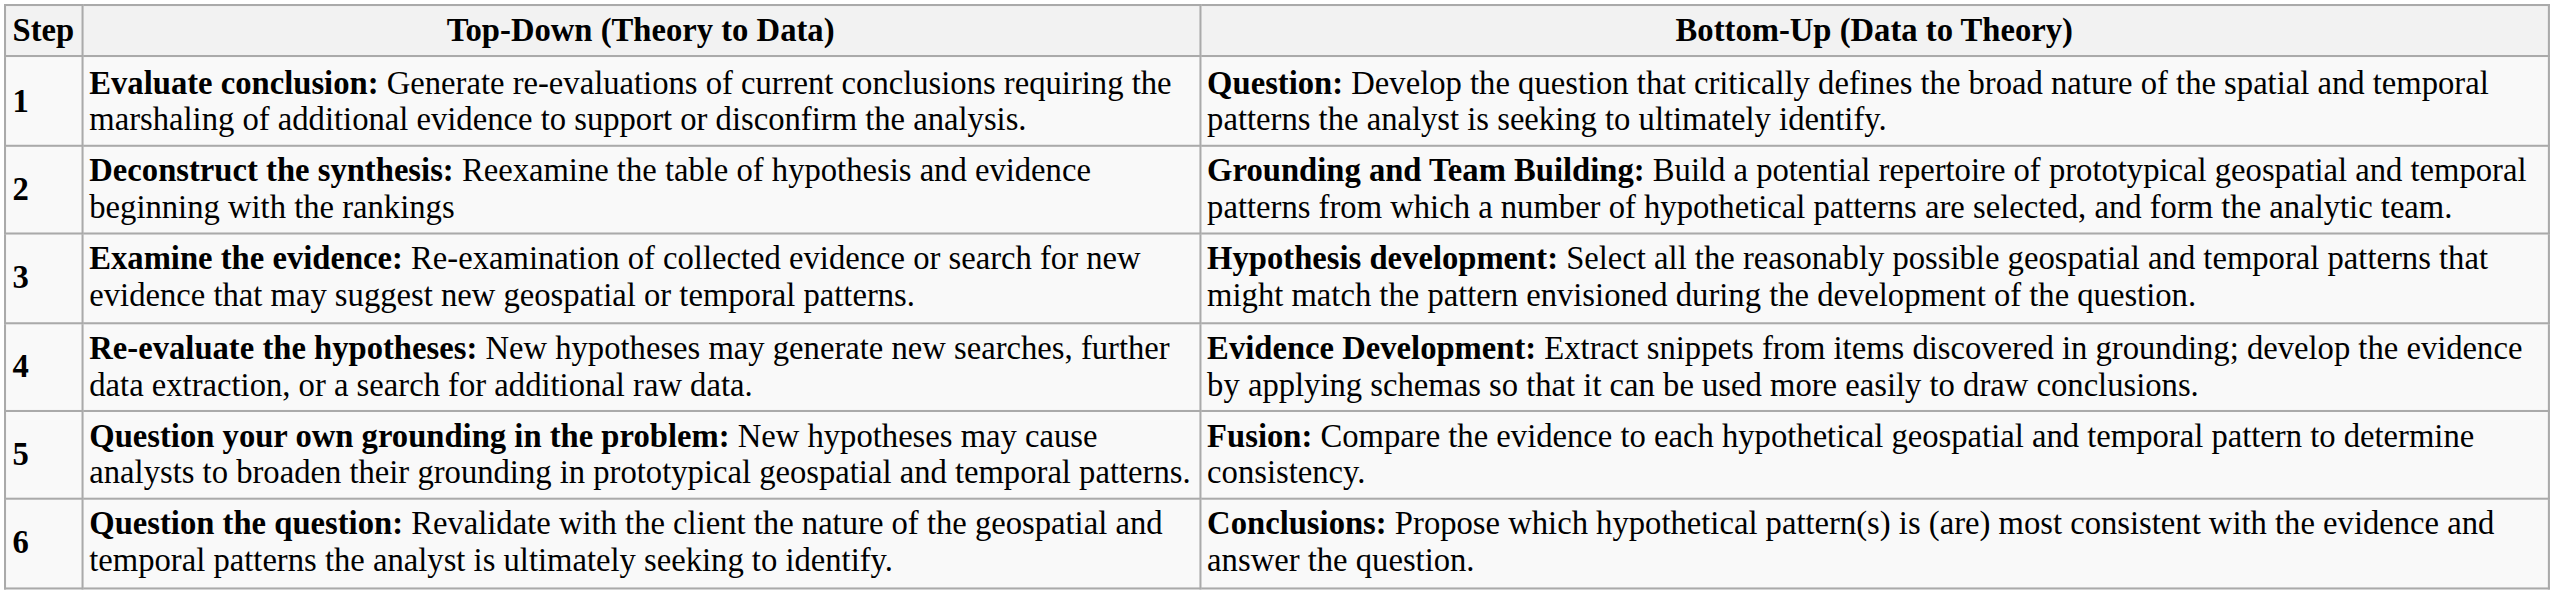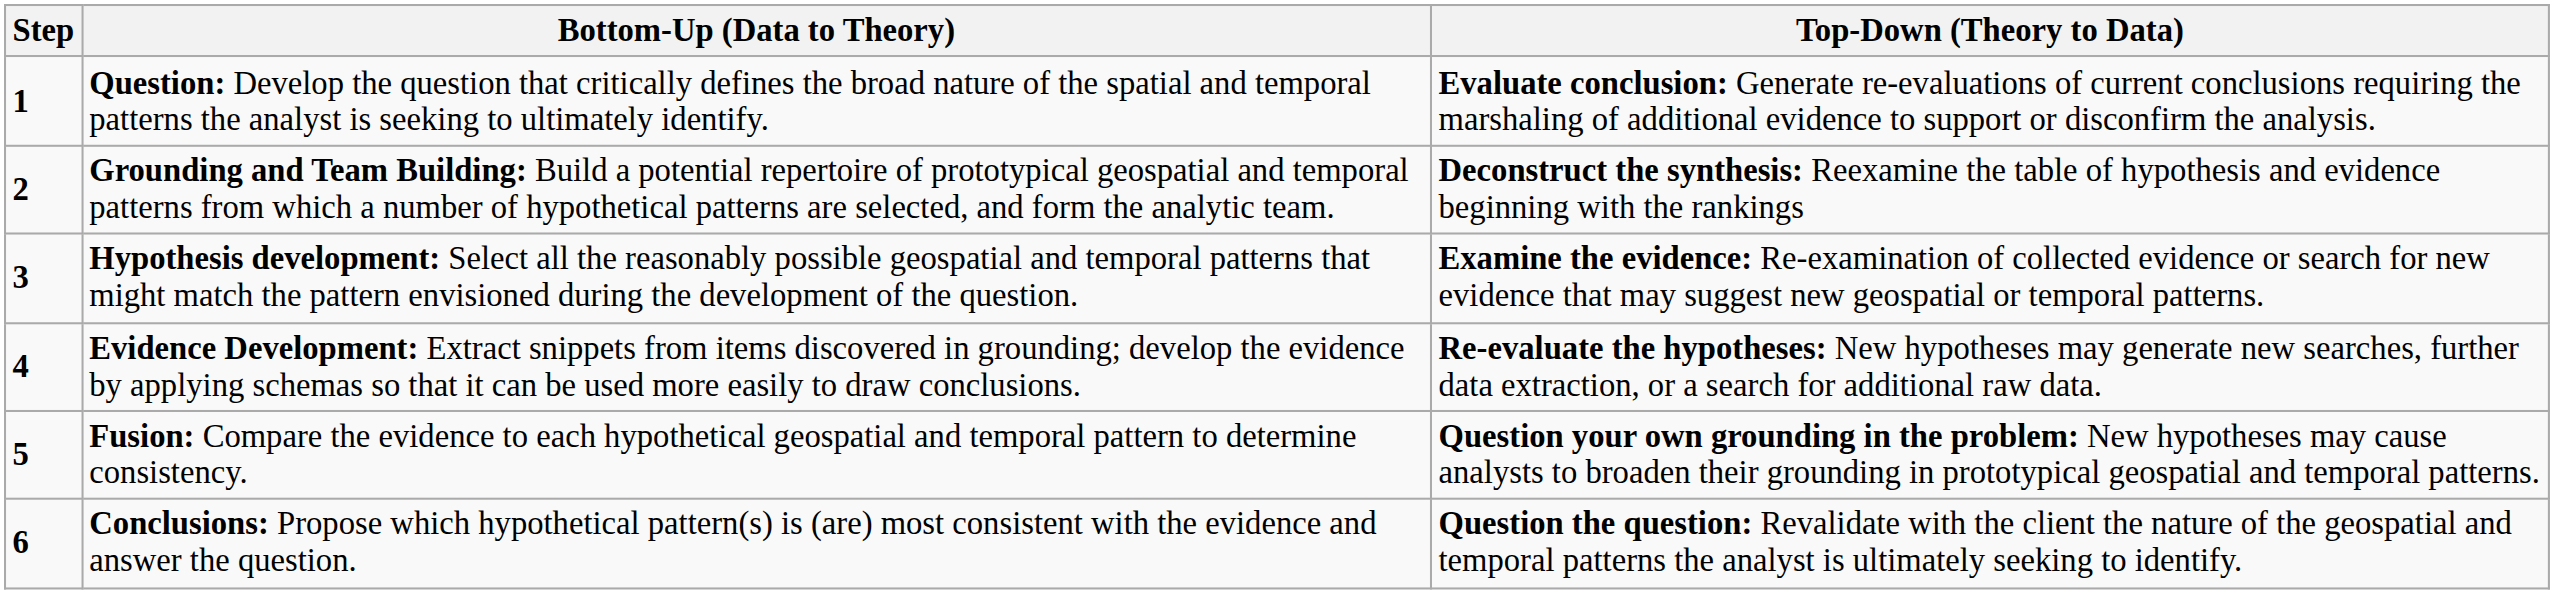columns swapped: (1874, 30) <-> (641, 30)
